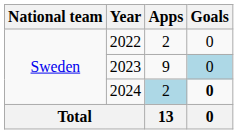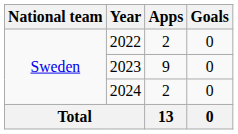(210, 66) lightblue background -> (210, 66) no background
(166, 91) lightblue background -> (166, 91) no background
(210, 91) bold -> (210, 91) normal
